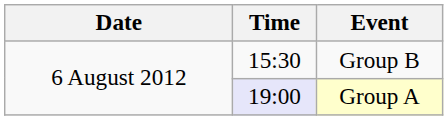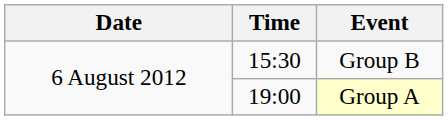(275, 96) lavender background -> (275, 96) no background
